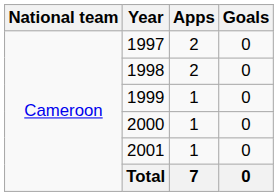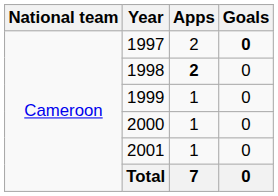(246, 44) normal -> (246, 44) bold
(194, 71) normal -> (194, 71) bold
